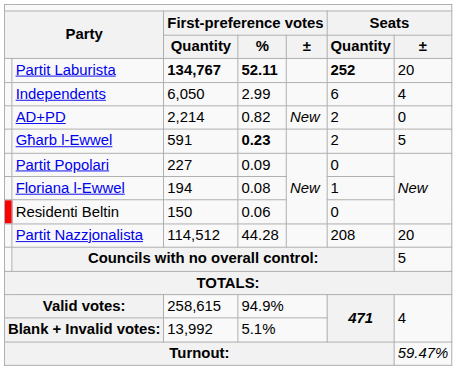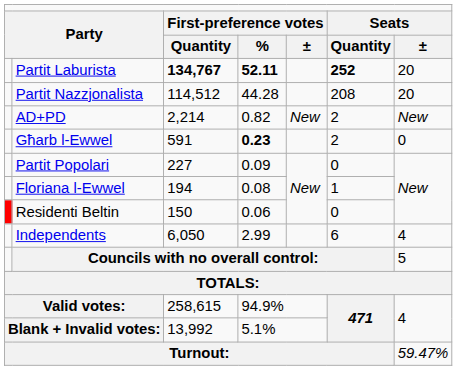rows swapped: (79, 235) <-> (61, 93)
(402, 117) 0 -> (413, 117) New
(402, 141) 5 -> (402, 141) 0
